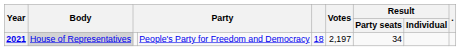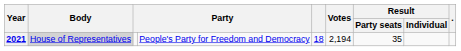(340, 39) 2,197 -> (340, 39) 2,194
(397, 39) 34 -> (397, 39) 35
